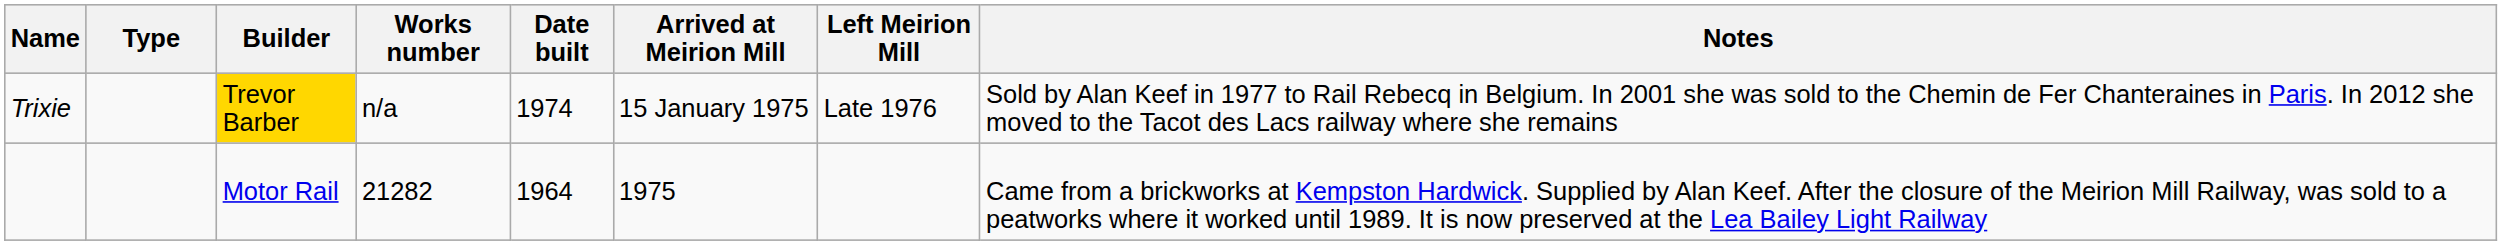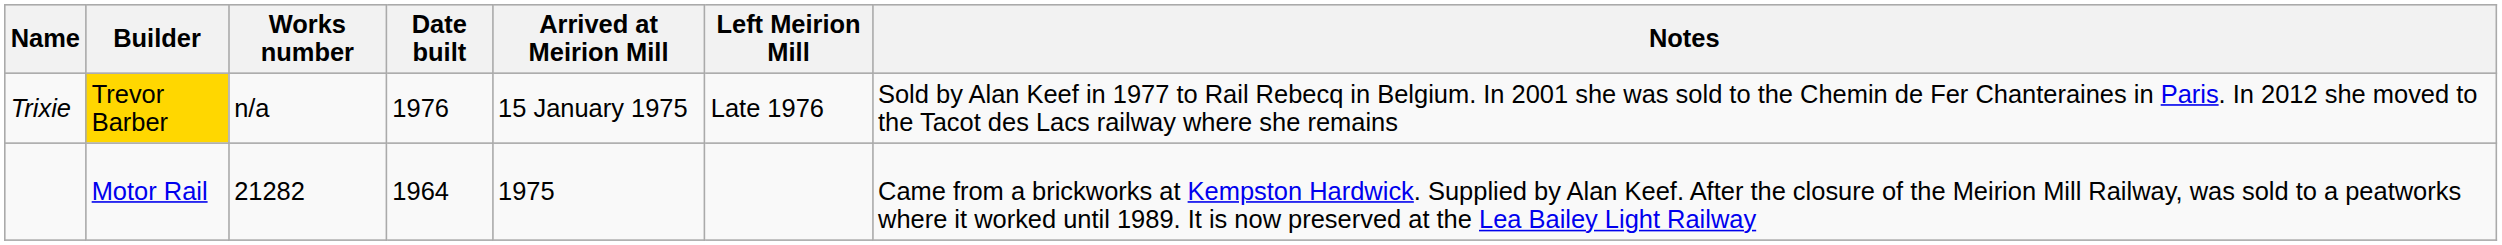- column: (151, 38)
(544, 107) 1974 -> (421, 107) 1976
